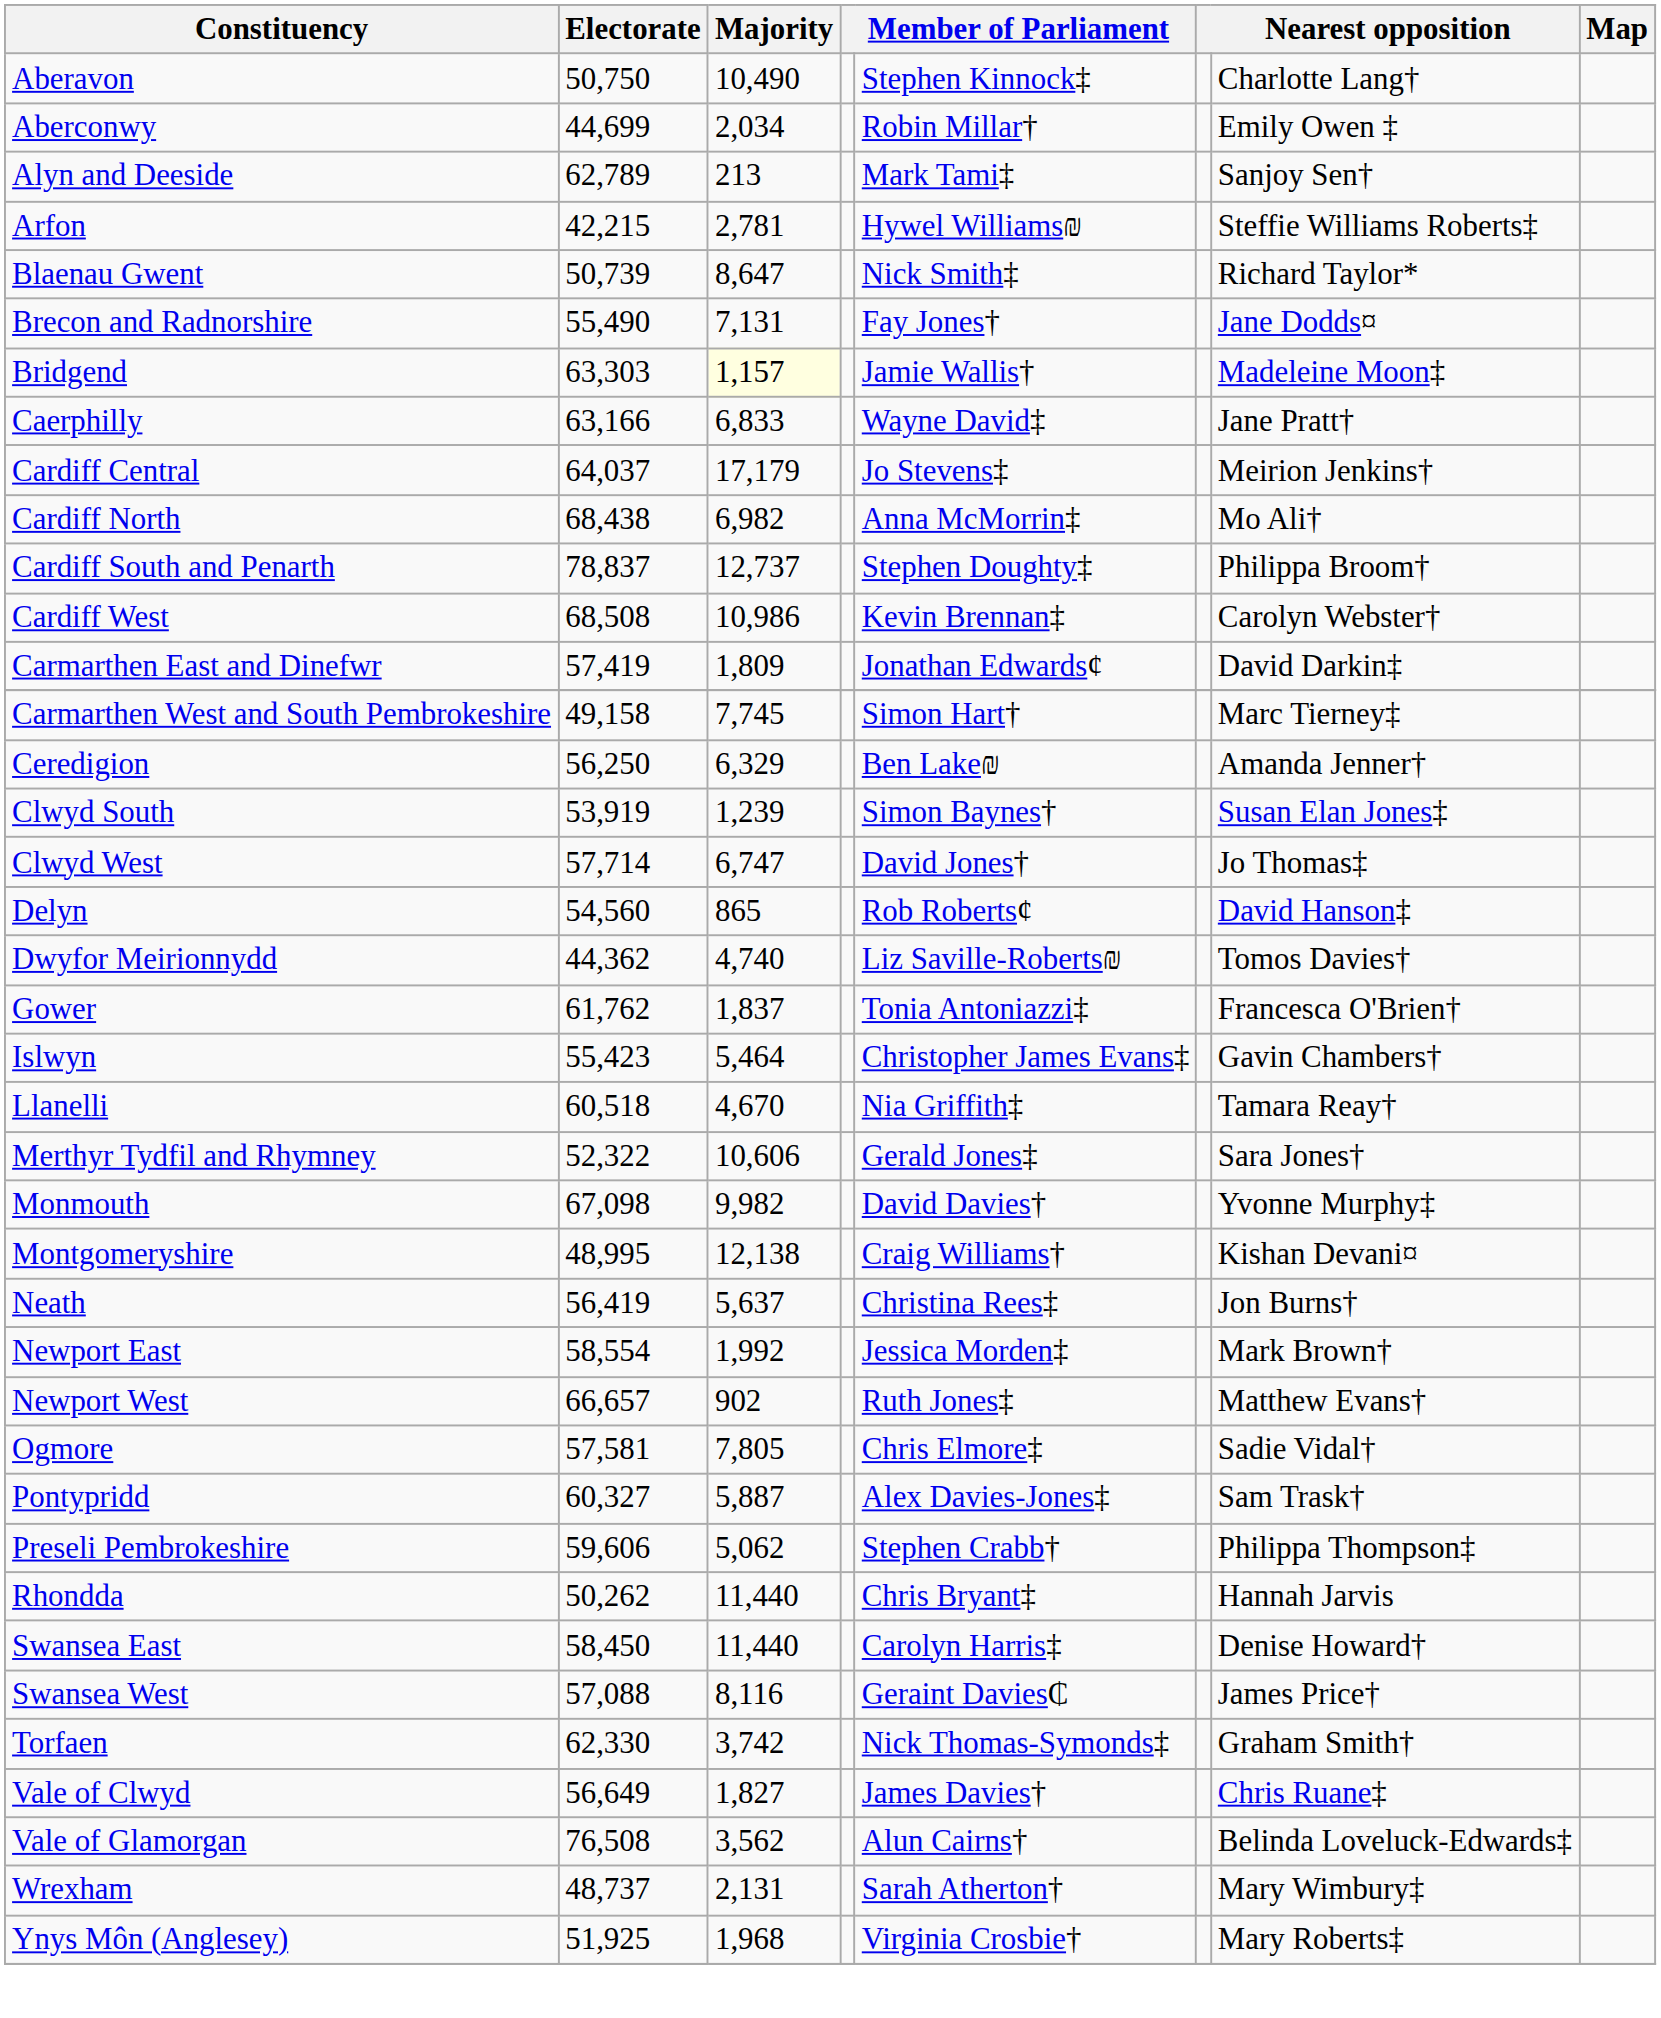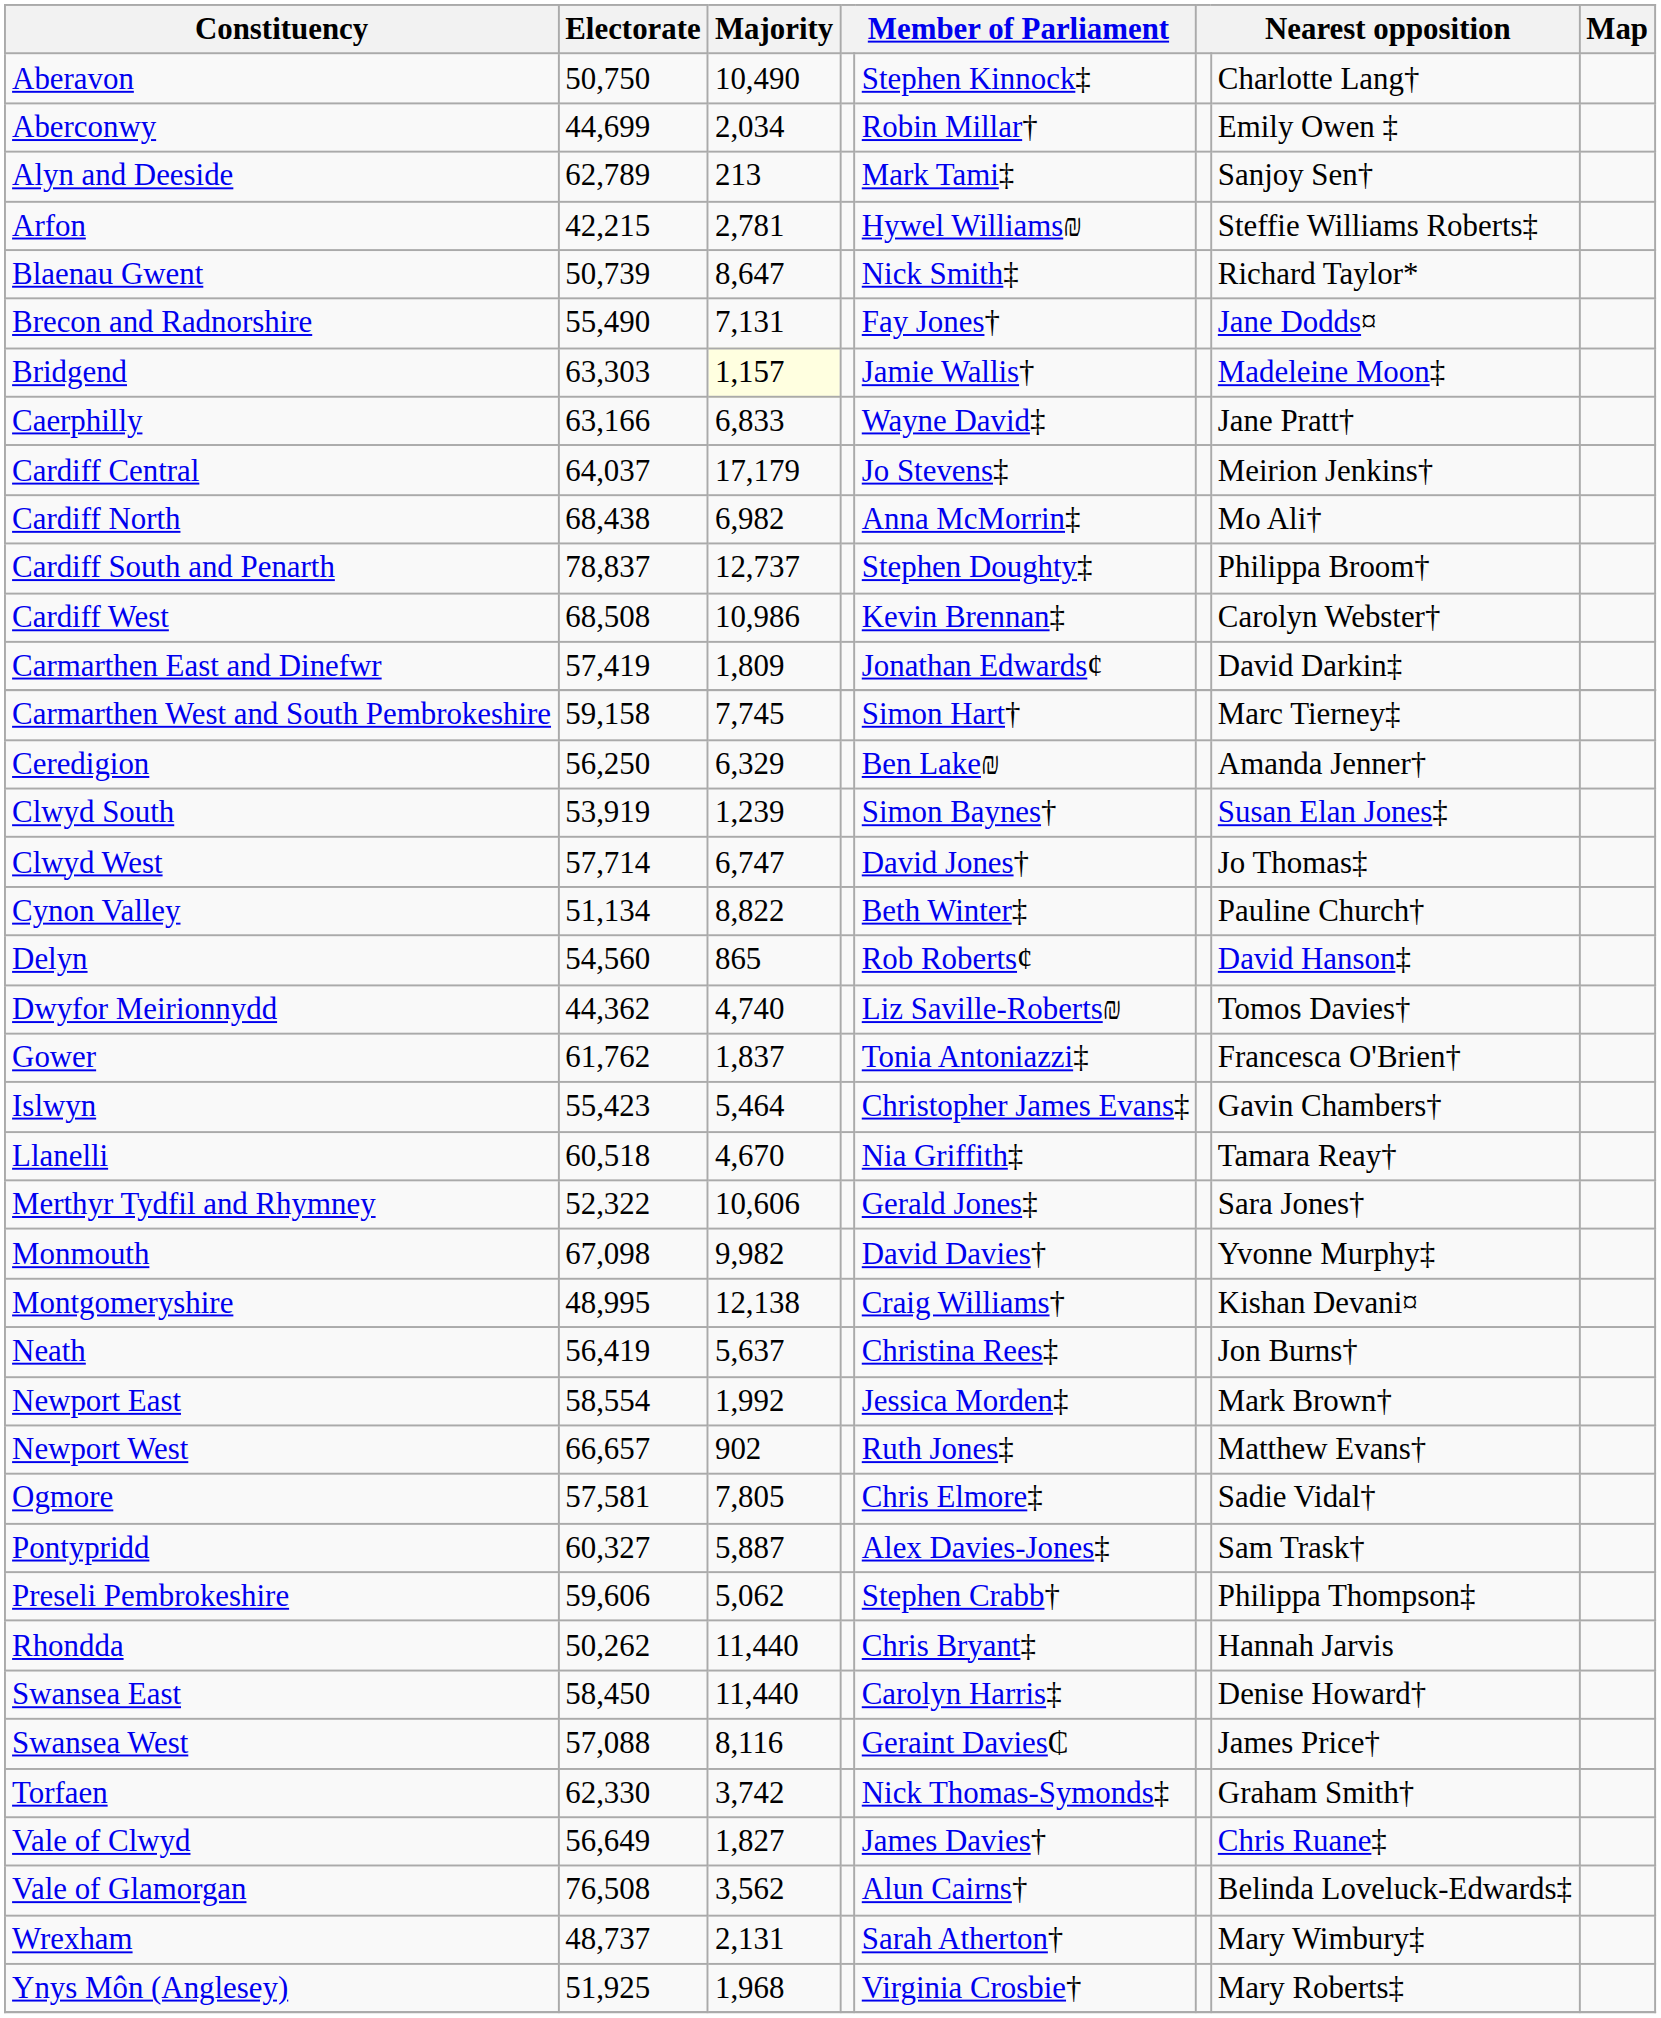(608, 714) 49,158 -> (608, 714) 59,158
+ row: (96, 910)
